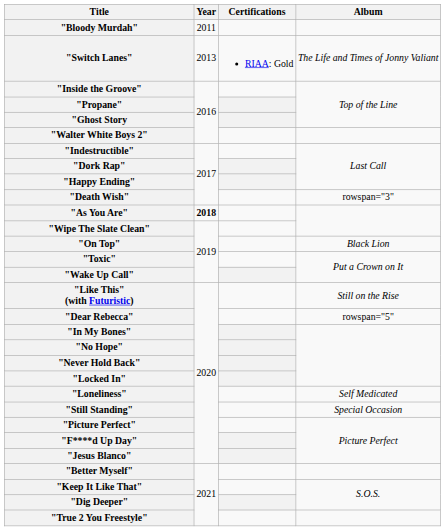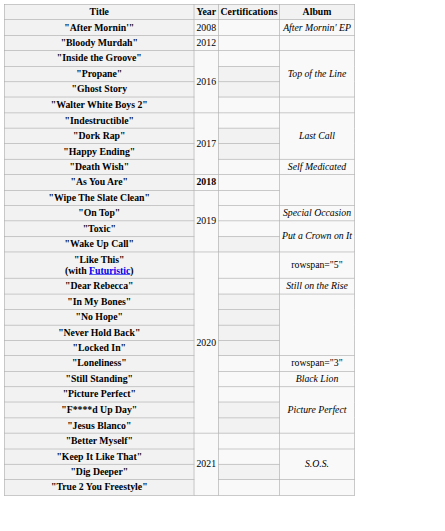+ row: (99, 27)
(206, 27) 2011 -> (206, 43) 2012
- row: (99, 58)
(368, 197) rowspan="3" -> (317, 167) Self Medicated
(368, 243) Black Lion -> (317, 213) Special Occasion
(368, 295) Still on the Rise -> (317, 265) rowspan="5"
(368, 316) rowspan="5" -> (317, 286) Still on the Rise
(368, 394) Self Medicated -> (317, 363) rowspan="3"
(368, 409) Special Occasion -> (317, 379) Black Lion
